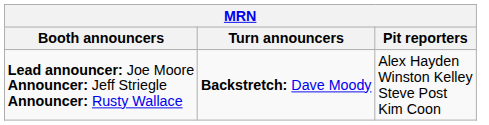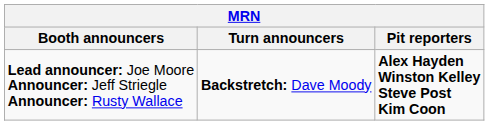(425, 85) normal -> (429, 85) bold
